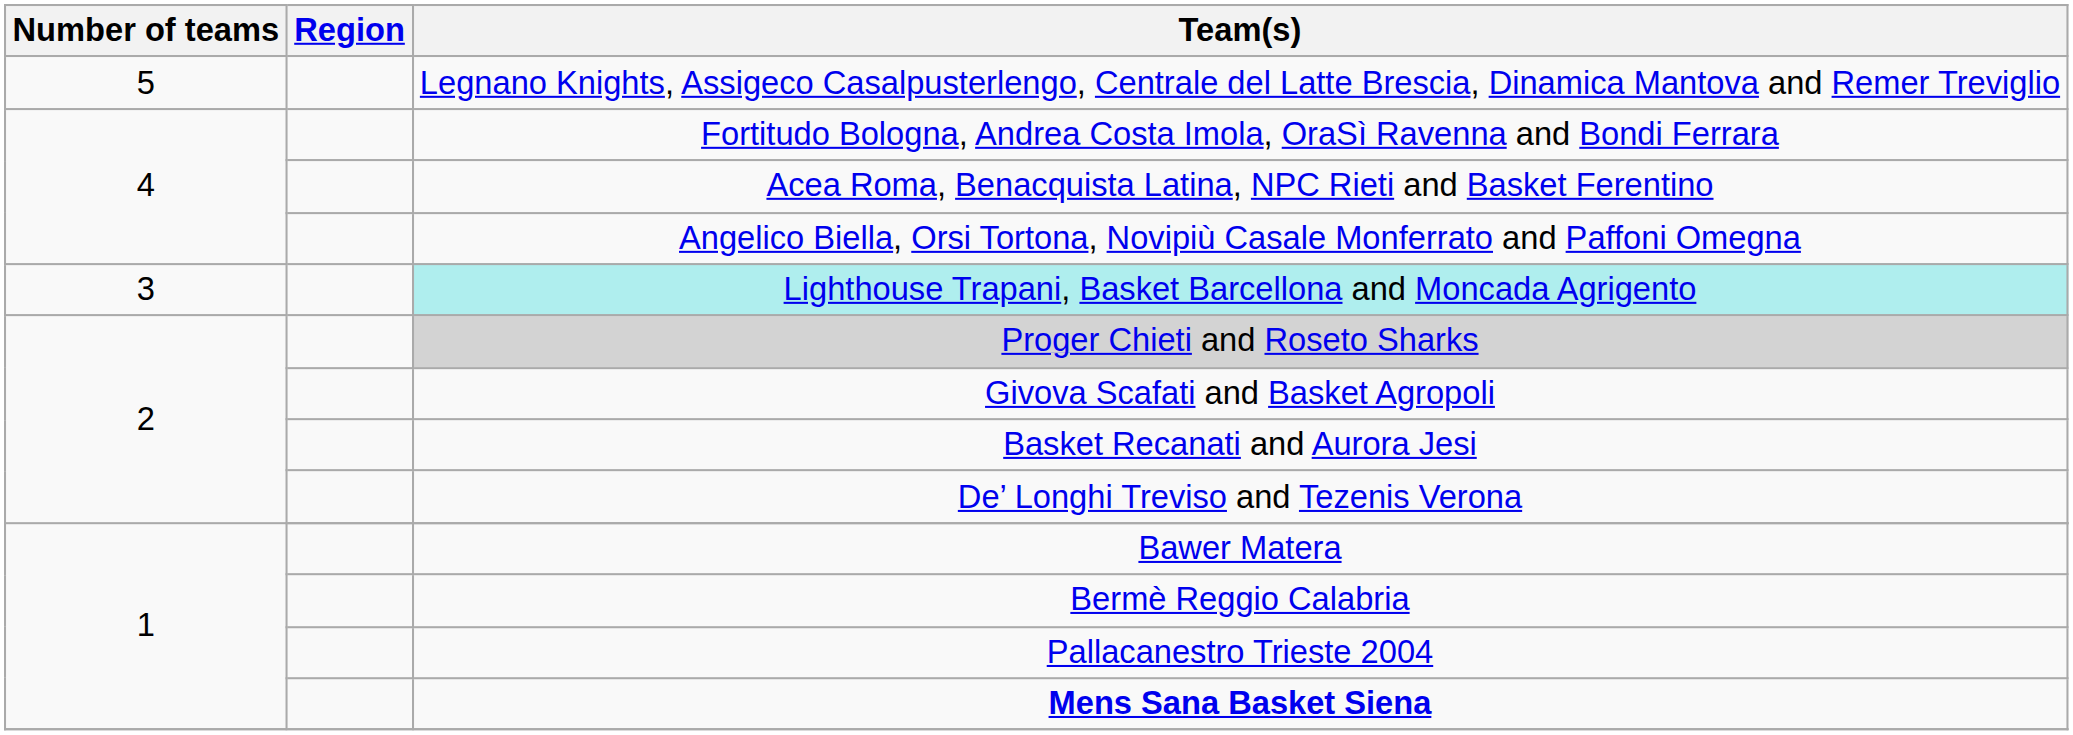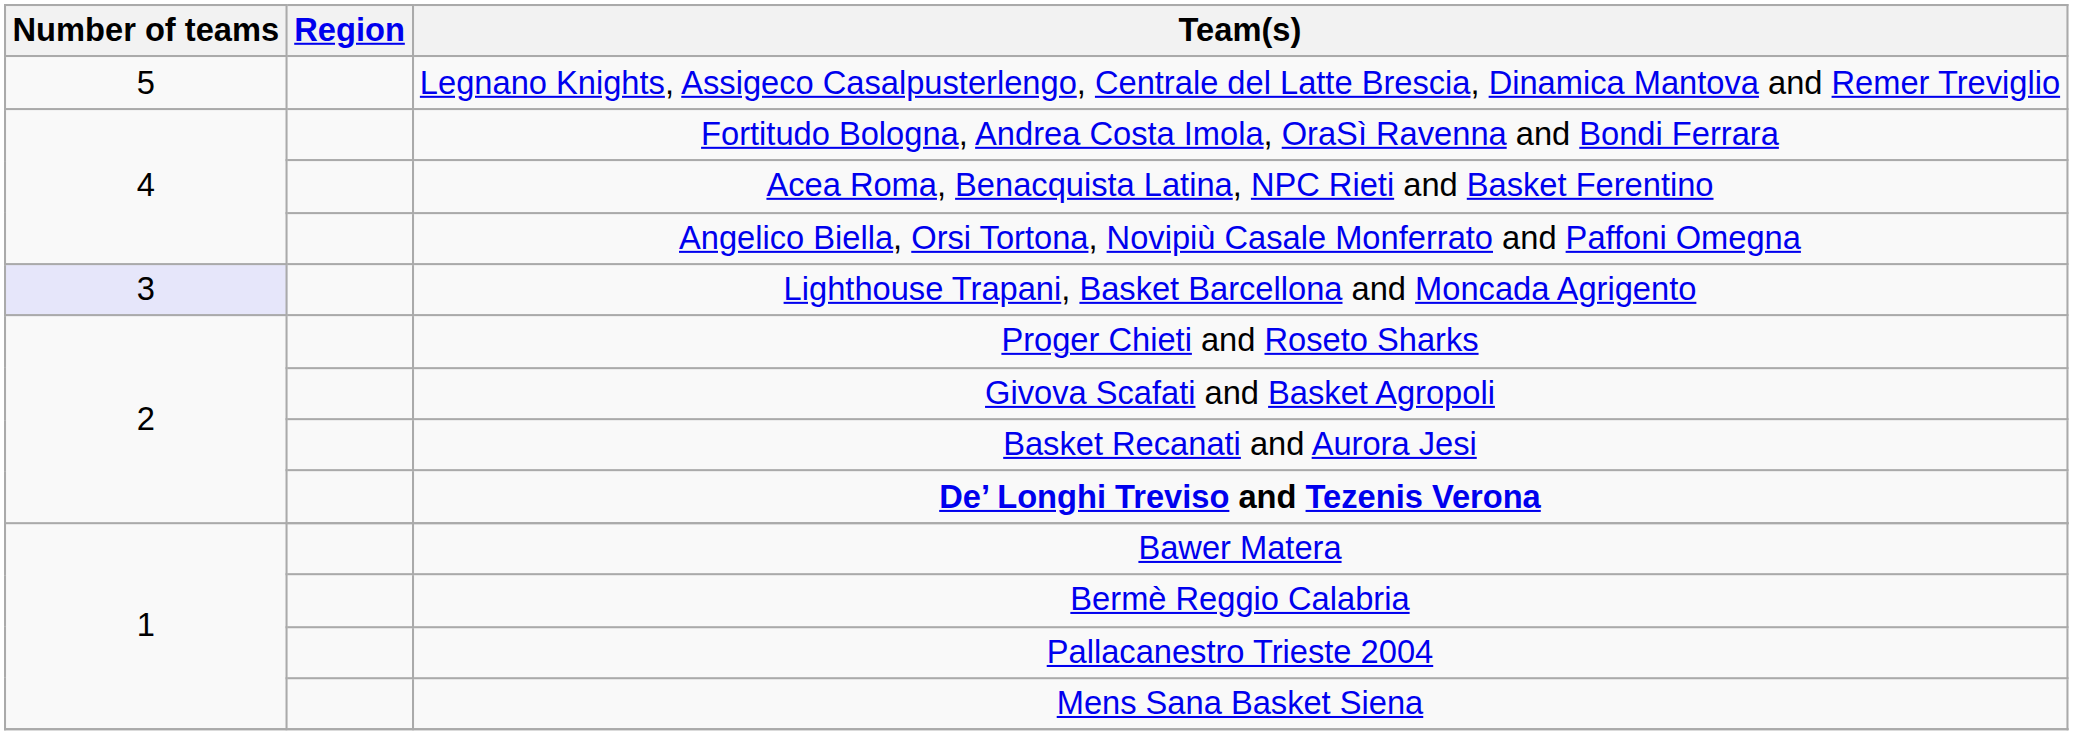(146, 289) no background -> (146, 289) lavender background
(1240, 289) paleturquoise background -> (1240, 289) no background
(1240, 340) lightgrey background -> (1240, 340) no background
(1240, 496) normal -> (1240, 496) bold
(1240, 703) bold -> (1240, 703) normal
